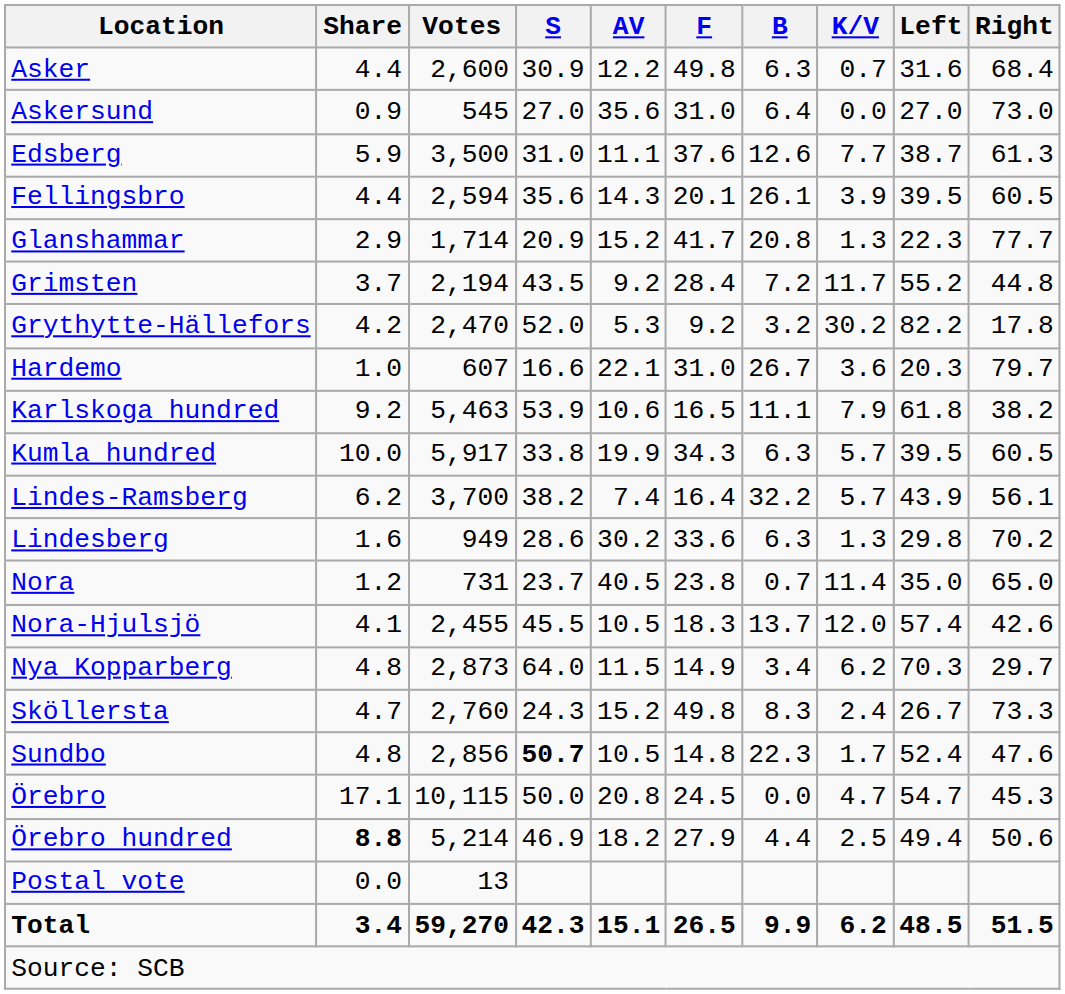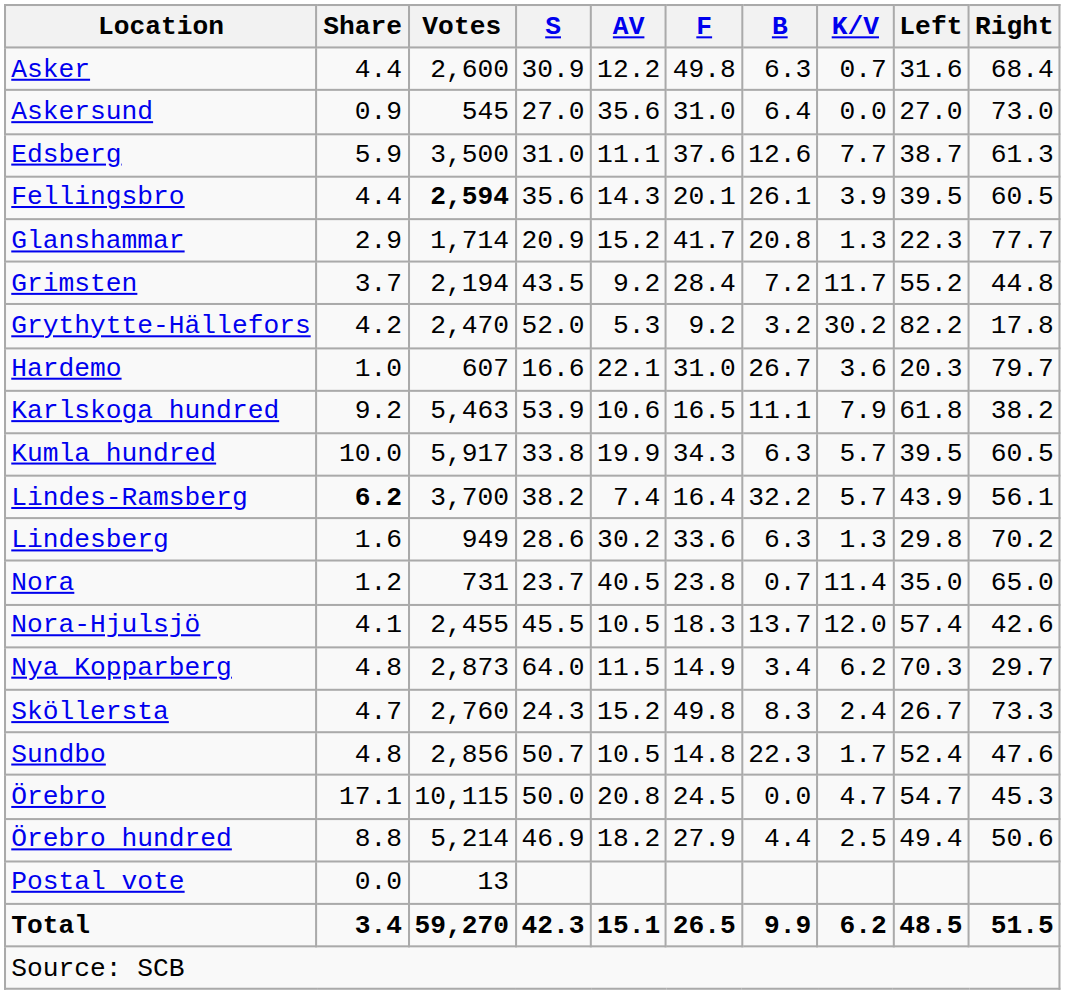(470, 198) normal -> (470, 198) bold
(378, 497) normal -> (378, 497) bold
(553, 754) bold -> (553, 754) normal
(378, 840) bold -> (378, 840) normal
